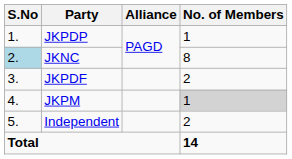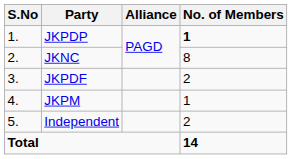(187, 36) normal -> (187, 36) bold
(13, 57) lightblue background -> (13, 57) no background
(187, 100) lightgrey background -> (187, 100) no background
